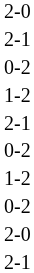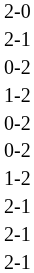(17, 123) 2-1 -> (17, 123) 0-2
(17, 206) 0-2 -> (17, 206) 2-1
(17, 234) 2-0 -> (17, 234) 2-1
